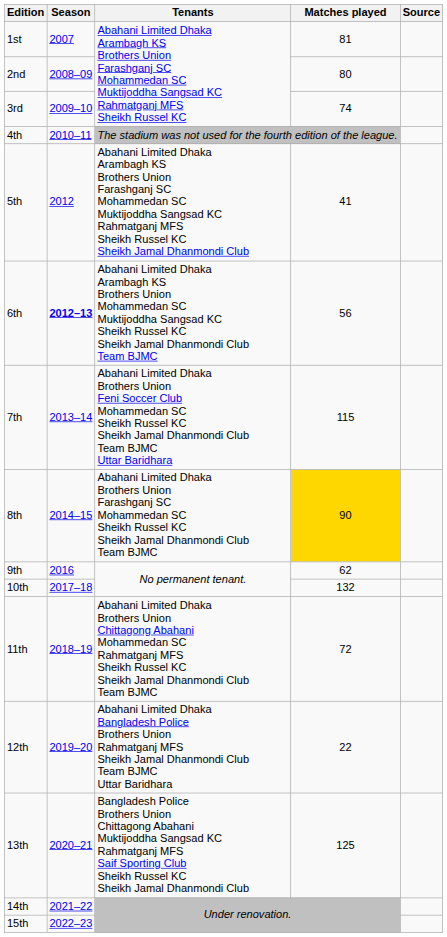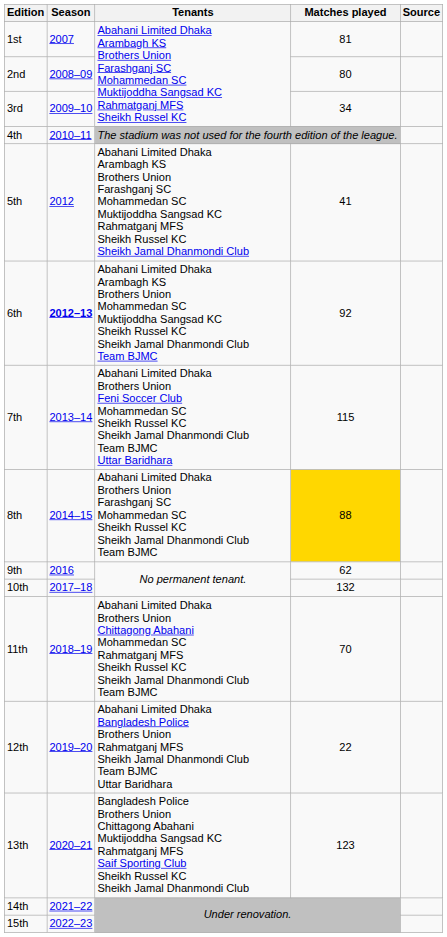(346, 109) 74 -> (346, 109) 34
(346, 313) 56 -> (346, 313) 92
(346, 515) 90 -> (346, 515) 88
(346, 649) 72 -> (346, 649) 70
(346, 845) 125 -> (346, 845) 123
